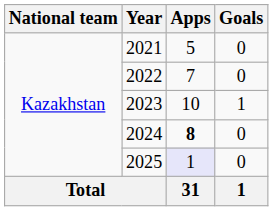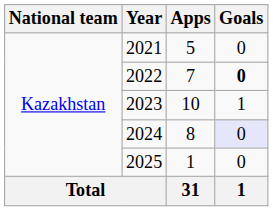(241, 76) normal -> (241, 76) bold
(191, 133) bold -> (191, 133) normal
(241, 133) no background -> (241, 133) lavender background
(191, 162) lavender background -> (191, 162) no background
